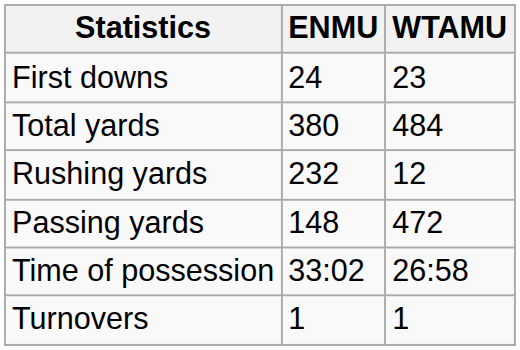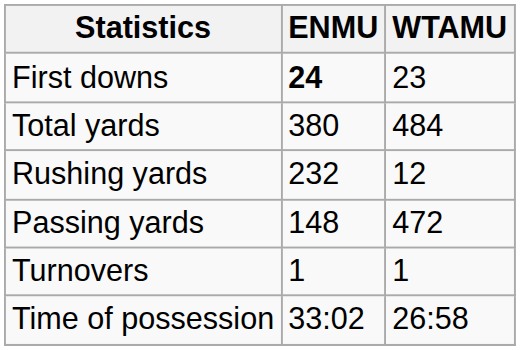(305, 77) normal -> (305, 77) bold
rows swapped: (80, 319) <-> (143, 271)
